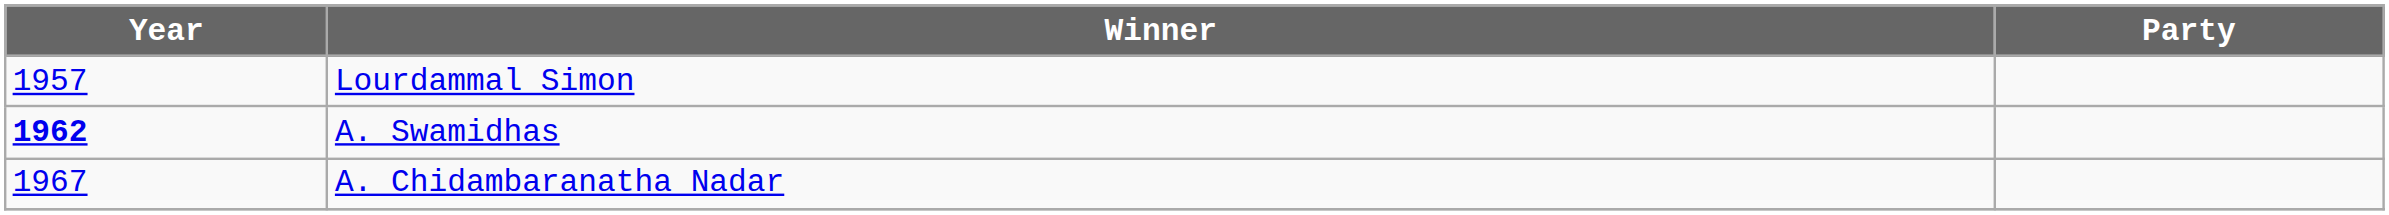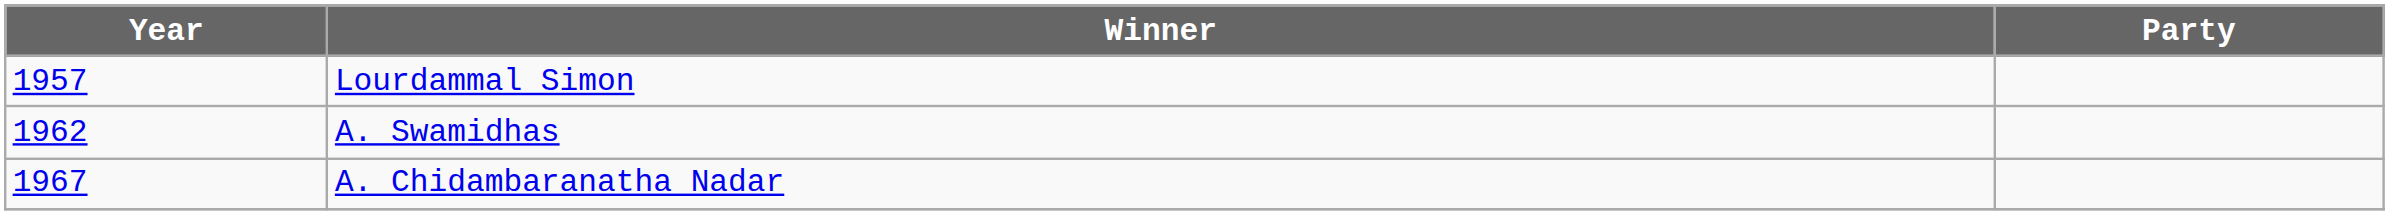(50, 132) bold -> (50, 132) normal
